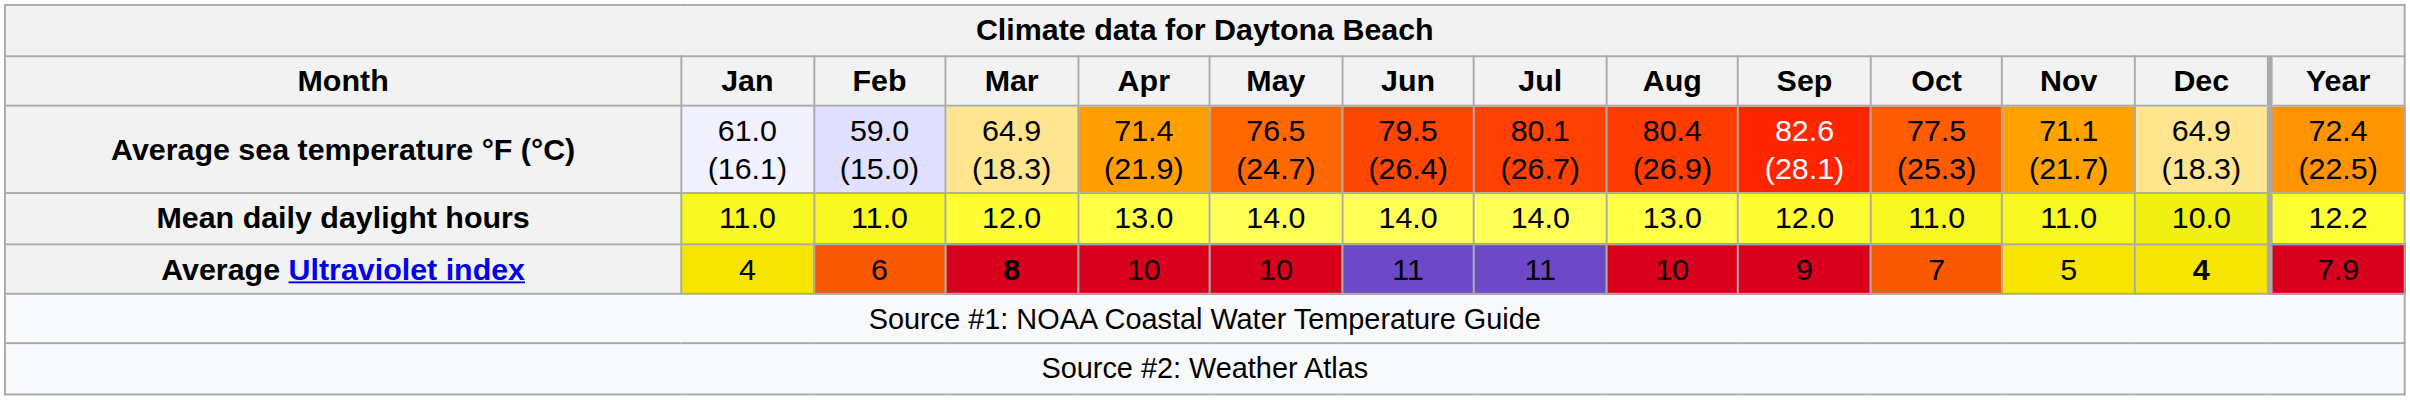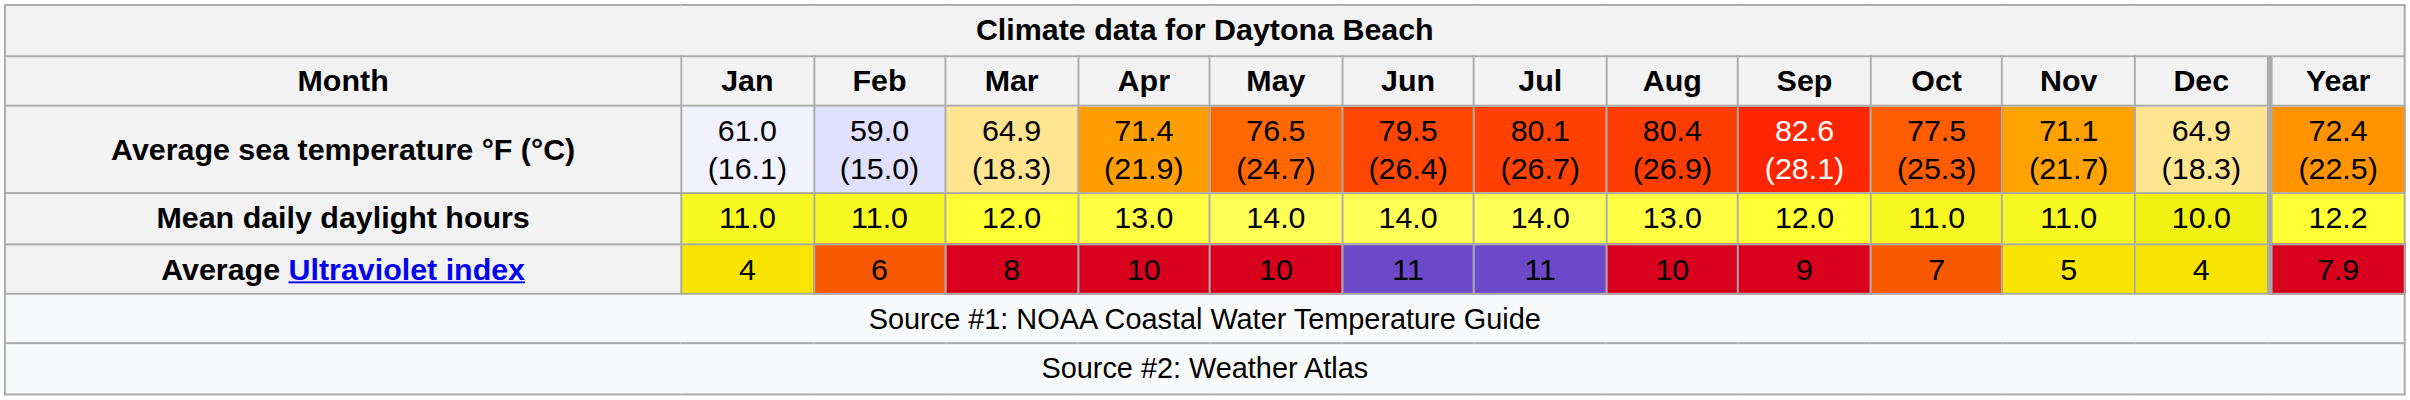(1012, 268) bold -> (1012, 268) normal
(2201, 268) bold -> (2201, 268) normal
